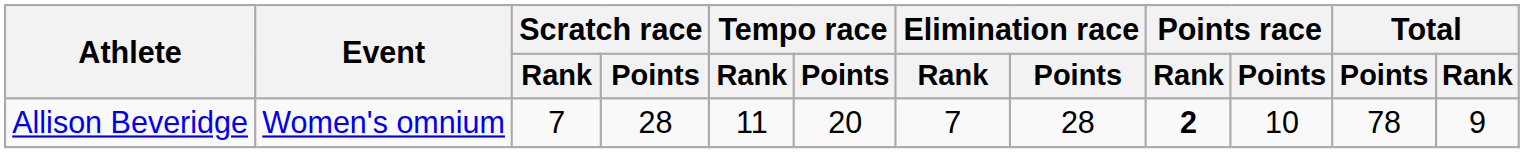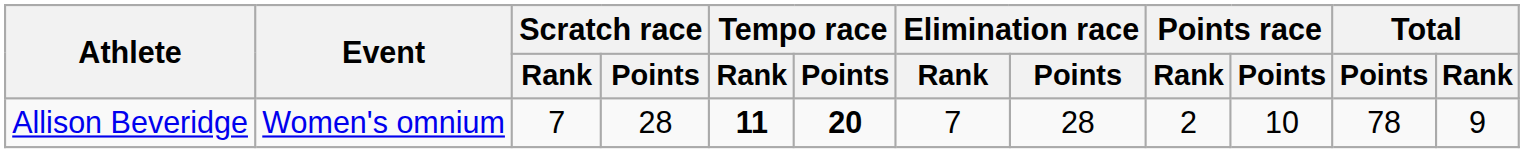(752, 123) normal -> (752, 123) bold
(845, 123) normal -> (845, 123) bold
(1189, 123) bold -> (1189, 123) normal
